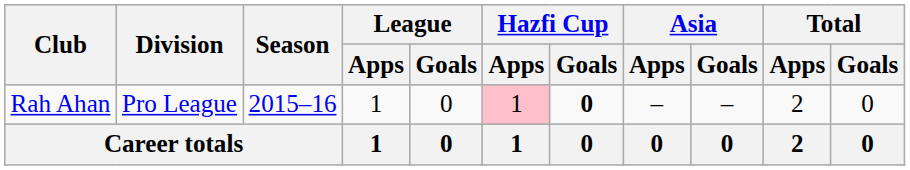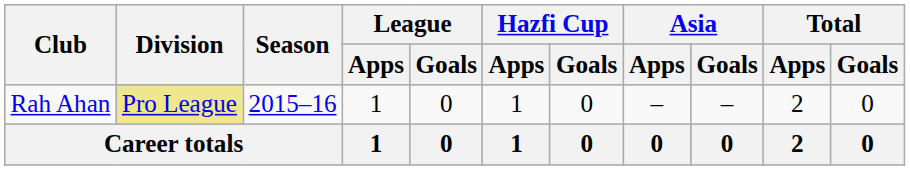(179, 104) no background -> (179, 104) khaki background
(516, 104) pink background -> (516, 104) no background
(587, 104) bold -> (587, 104) normal
